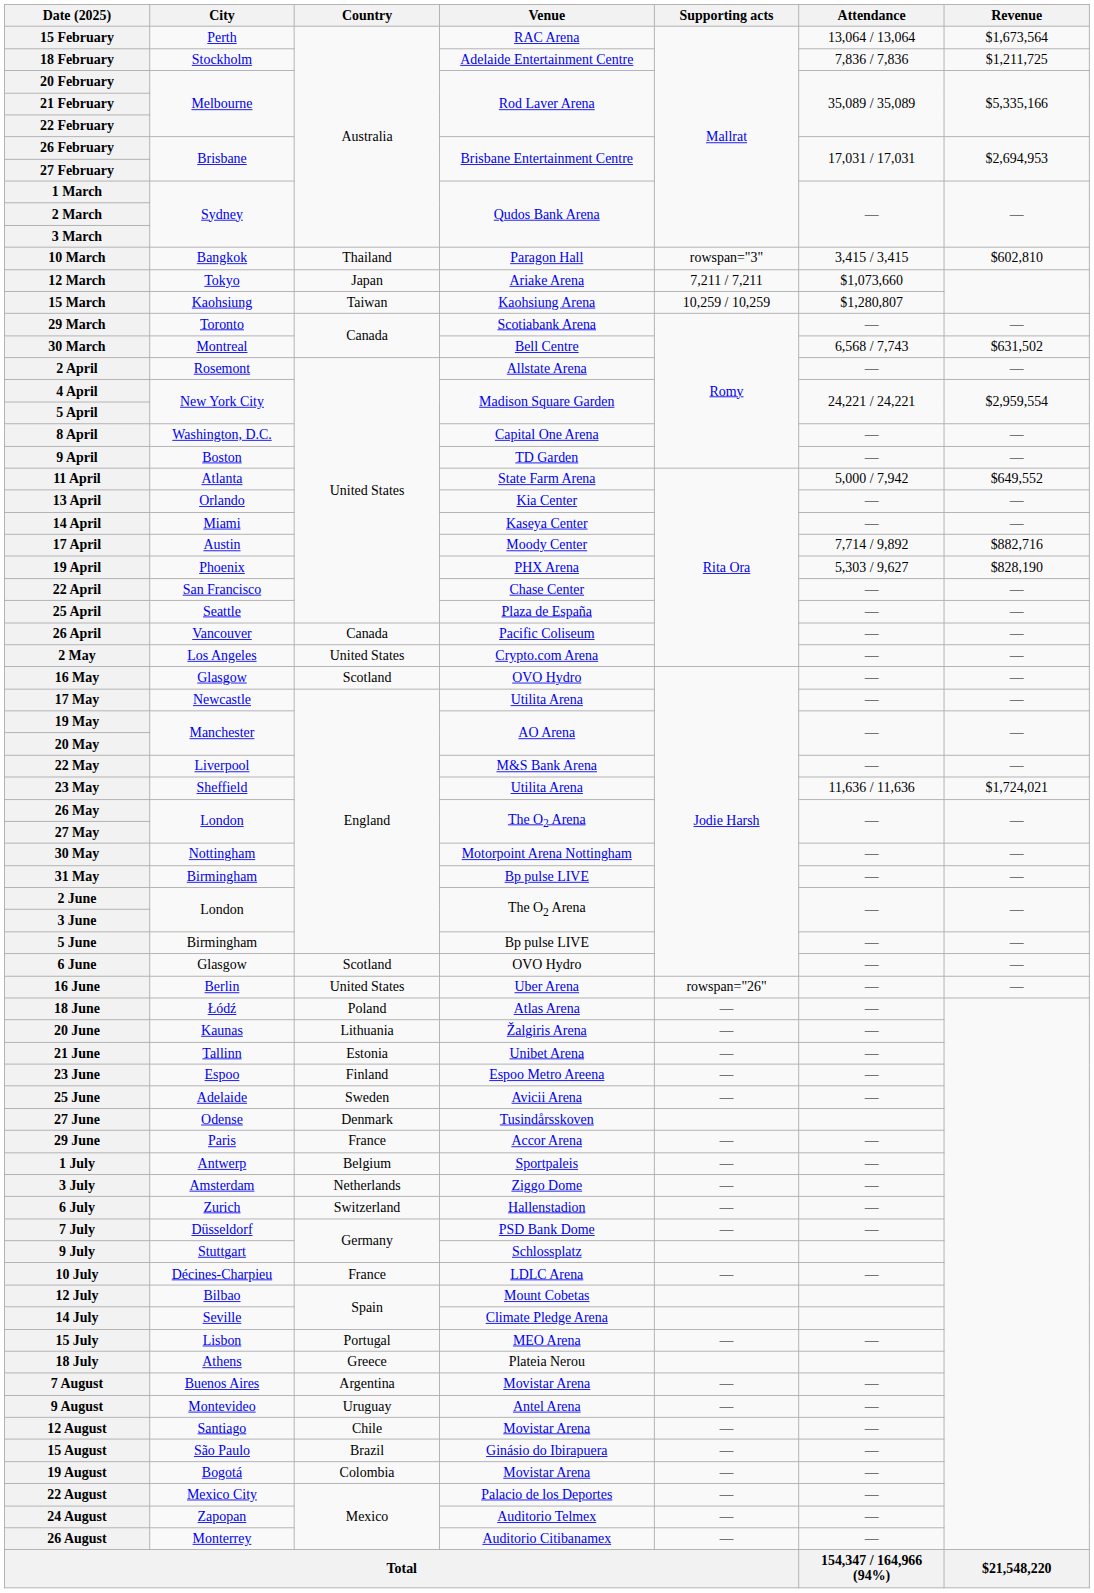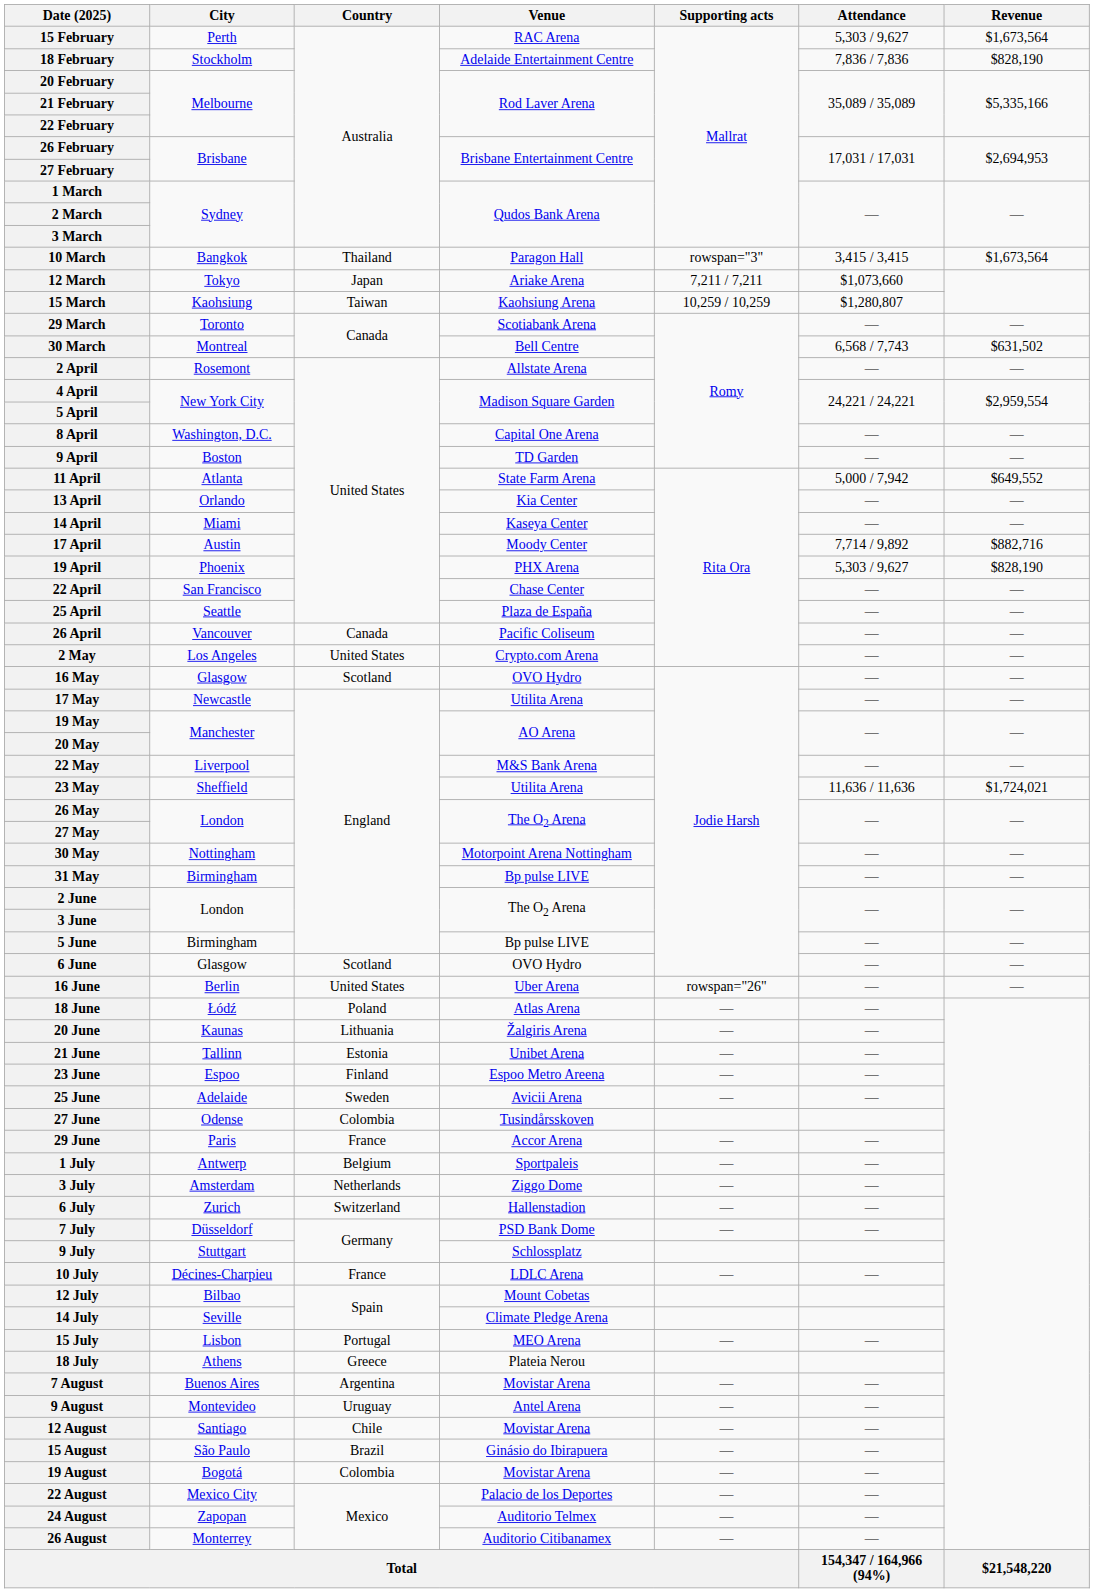(872, 37) 13,064 / 13,064 -> (872, 37) 5,303 / 9,627
(1017, 59) $1,211,725 -> (1017, 59) $828,190
(1017, 258) $602,810 -> (1017, 258) $1,673,564
(367, 1119) Denmark -> (367, 1119) Colombia
